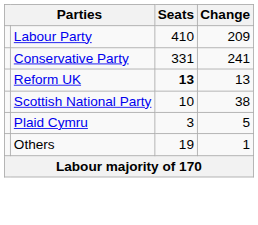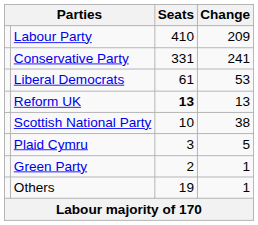+ row: (69, 79)
+ row: (50, 166)
